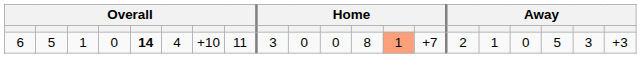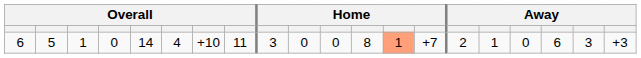(146, 42) bold -> (146, 42) normal
(557, 42) 5 -> (557, 42) 6
